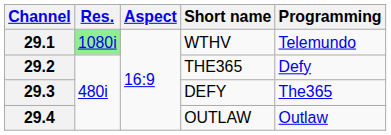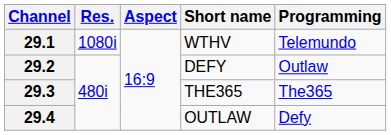(97, 42) lightgreen background -> (97, 42) no background
(213, 67) THE365 -> (205, 67) DEFY
(295, 67) Defy -> (303, 67) Outlaw
(205, 92) DEFY -> (213, 92) THE365
(303, 117) Outlaw -> (295, 117) Defy
